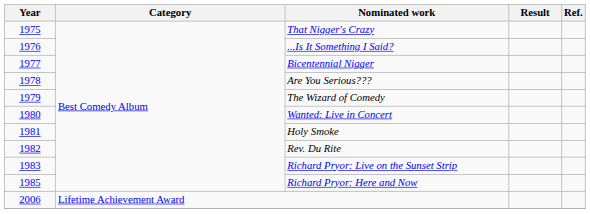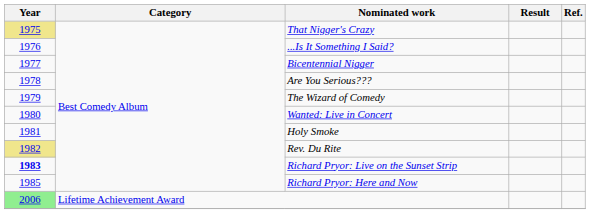(30, 30) no background -> (30, 30) khaki background
(30, 149) no background -> (30, 149) khaki background
(30, 166) normal -> (30, 166) bold
(30, 200) no background -> (30, 200) lightgreen background
